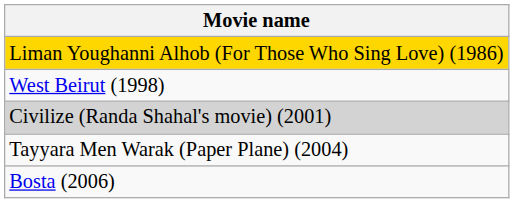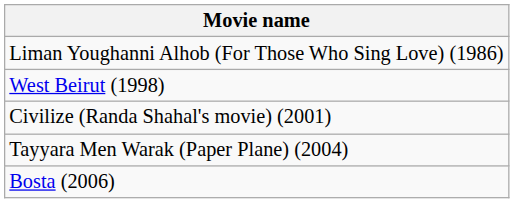(256, 52) gold background -> (256, 52) no background
(170, 117) lightgrey background -> (170, 117) no background
